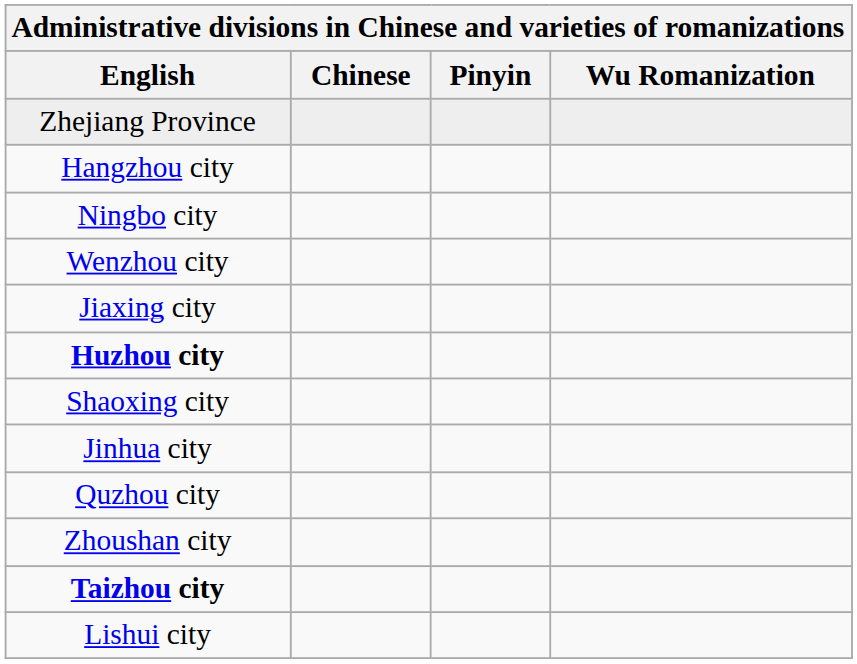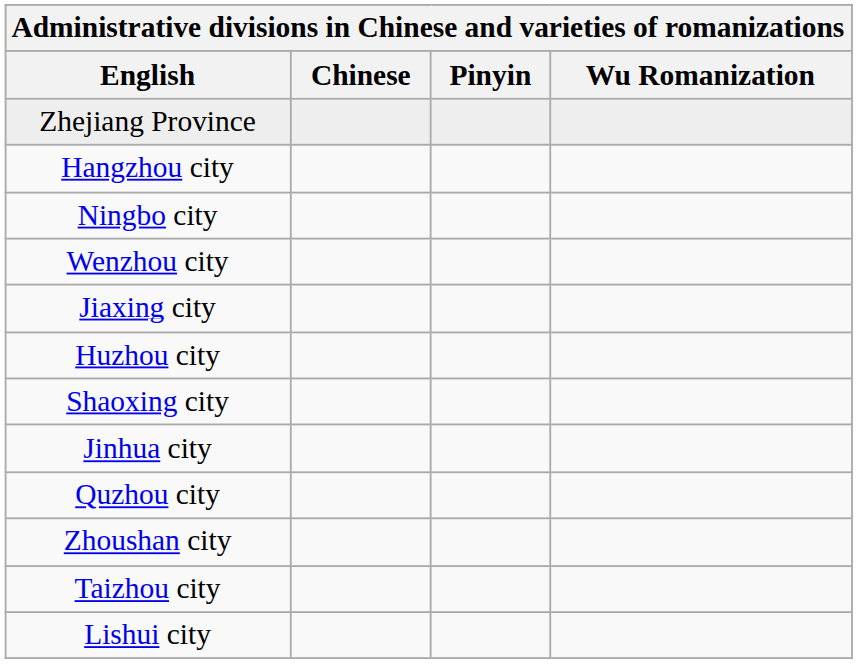(148, 354) bold -> (148, 354) normal
(148, 588) bold -> (148, 588) normal
